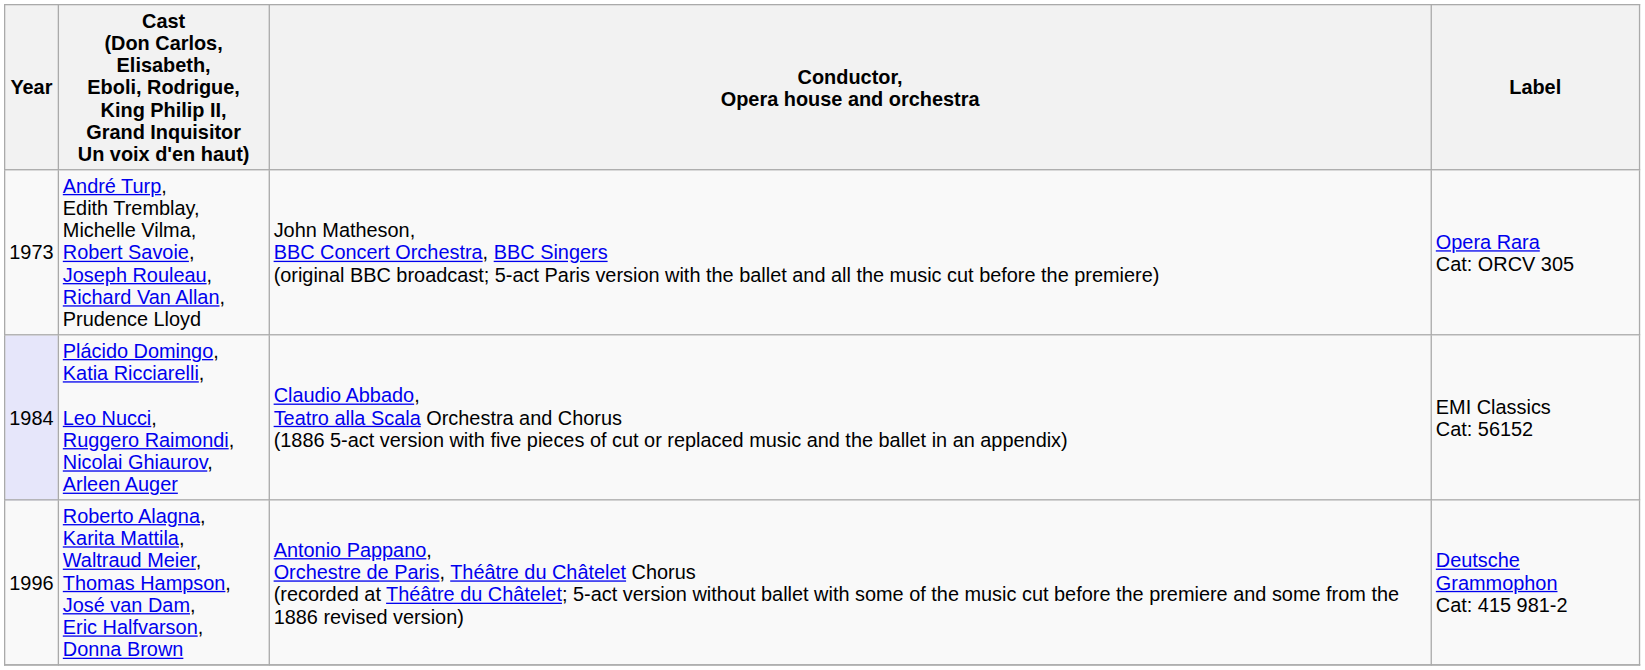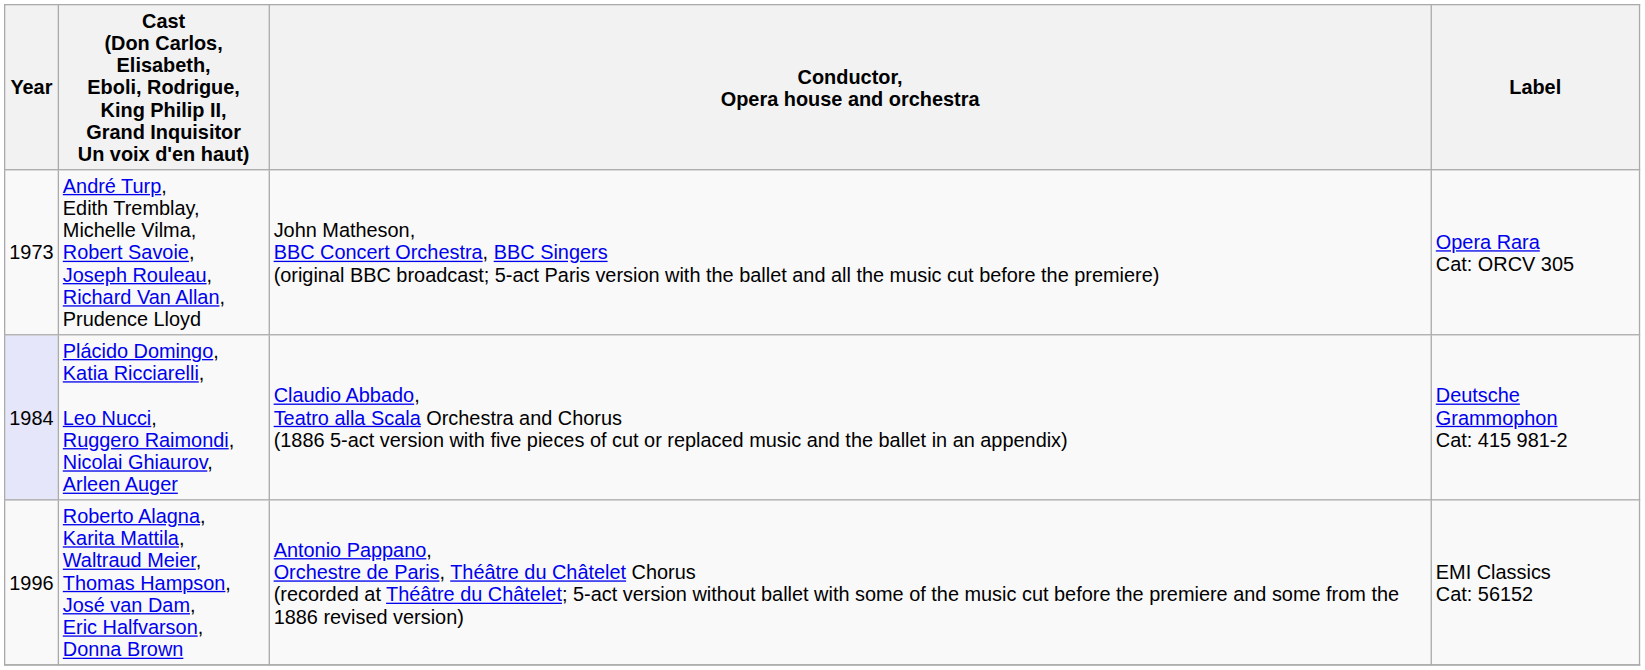(1493, 418) EMI Classics Cat: 56152 -> (1502, 418) Deutsche Grammophon Cat: 415 981-2
(1502, 583) Deutsche Grammophon Cat: 415 981-2 -> (1493, 583) EMI Classics Cat: 56152
